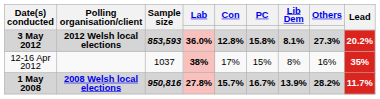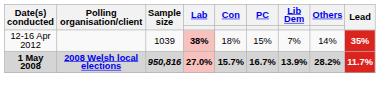- row: (30, 41)
(164, 62) 1037 -> (164, 41) 1039
(231, 62) 17% -> (231, 41) 18%
(294, 62) 8% -> (294, 41) 7%
(327, 62) 16% -> (327, 41) 14%
(199, 83) 27.8% -> (199, 62) 27.0%
